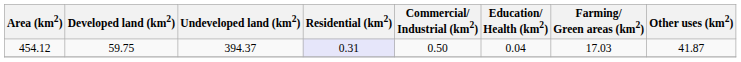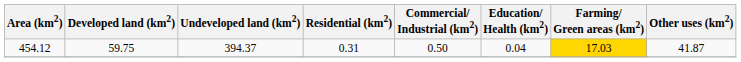(349, 47) lavender background -> (349, 47) no background
(599, 47) no background -> (599, 47) gold background
